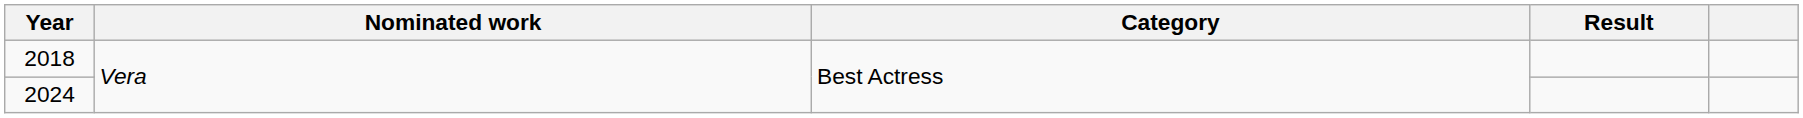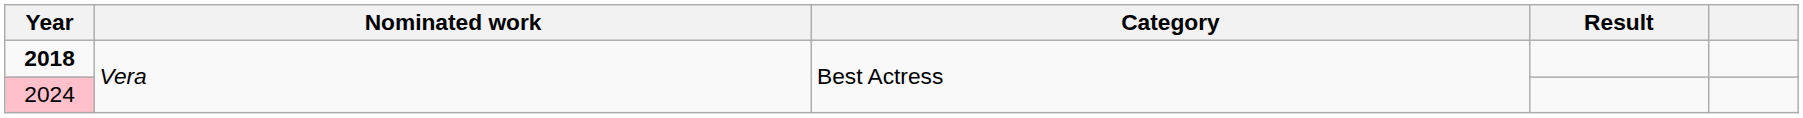(50, 58) normal -> (50, 58) bold
(50, 94) no background -> (50, 94) pink background
